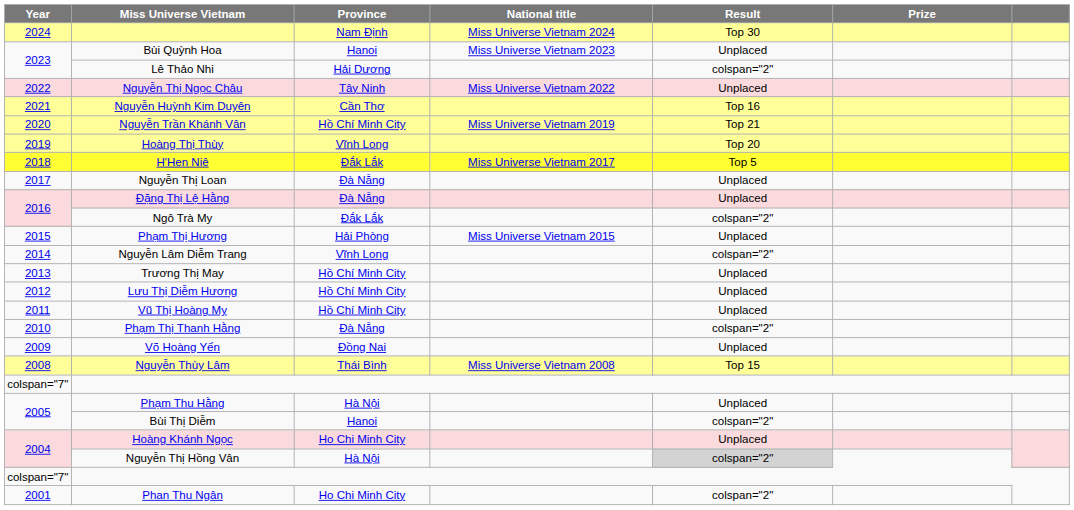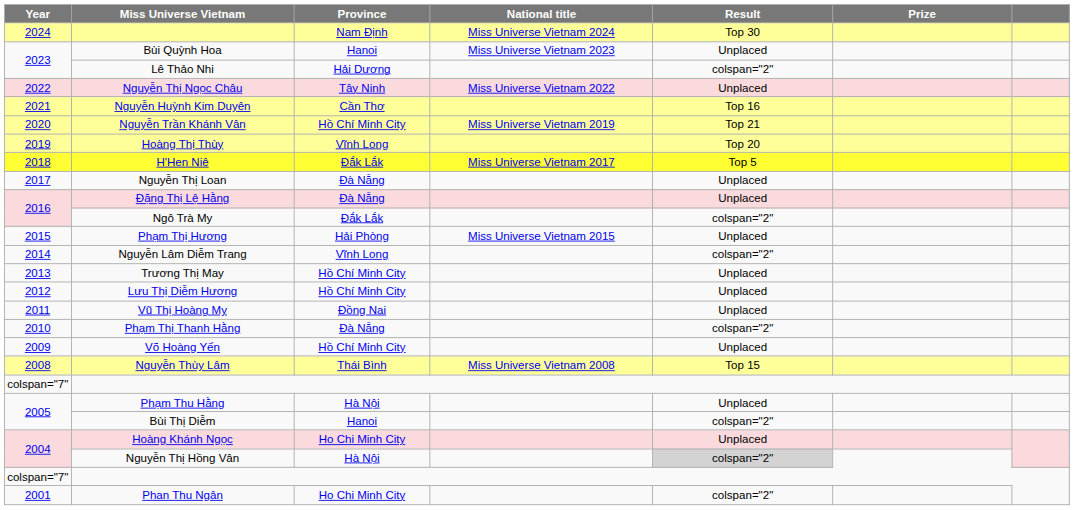(362, 310) Hồ Chí Minh City -> (362, 310) Đồng Nai
(362, 347) Đồng Nai -> (362, 347) Hồ Chí Minh City
